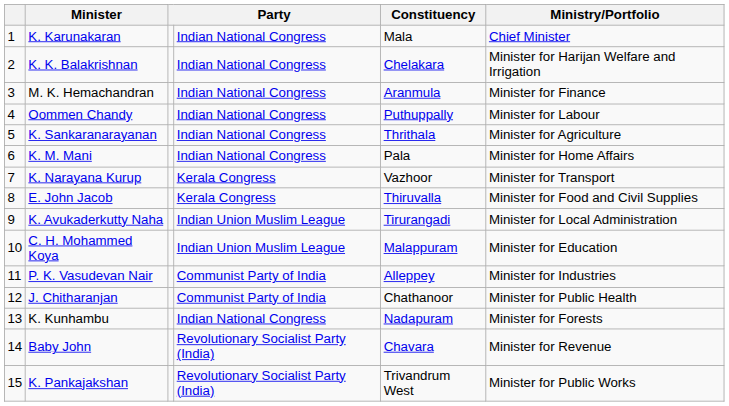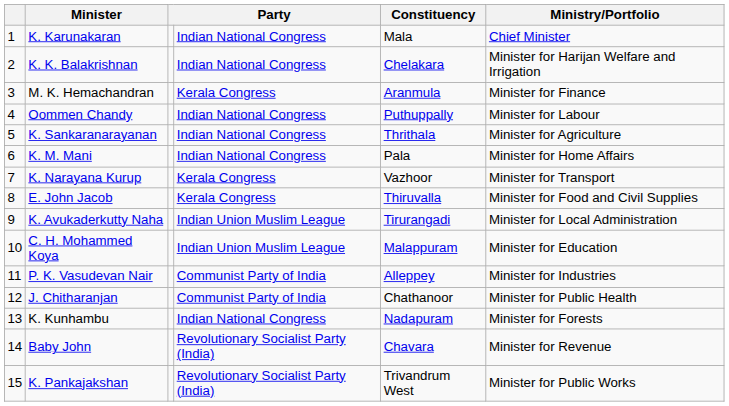(251, 93) Indian National Congress -> (226, 93) Kerala Congress
